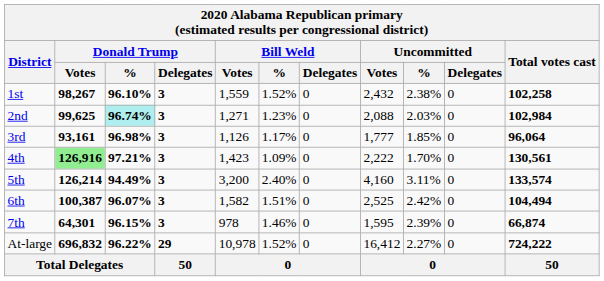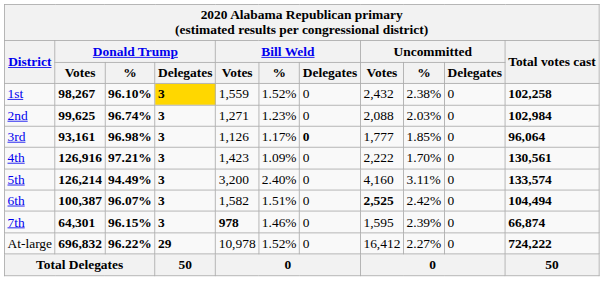(161, 94) no background -> (161, 94) gold background
(130, 115) paleturquoise background -> (130, 115) no background
(306, 136) normal -> (306, 136) bold
(80, 158) lightgreen background -> (80, 158) no background
(379, 200) normal -> (379, 200) bold
(229, 222) normal -> (229, 222) bold
